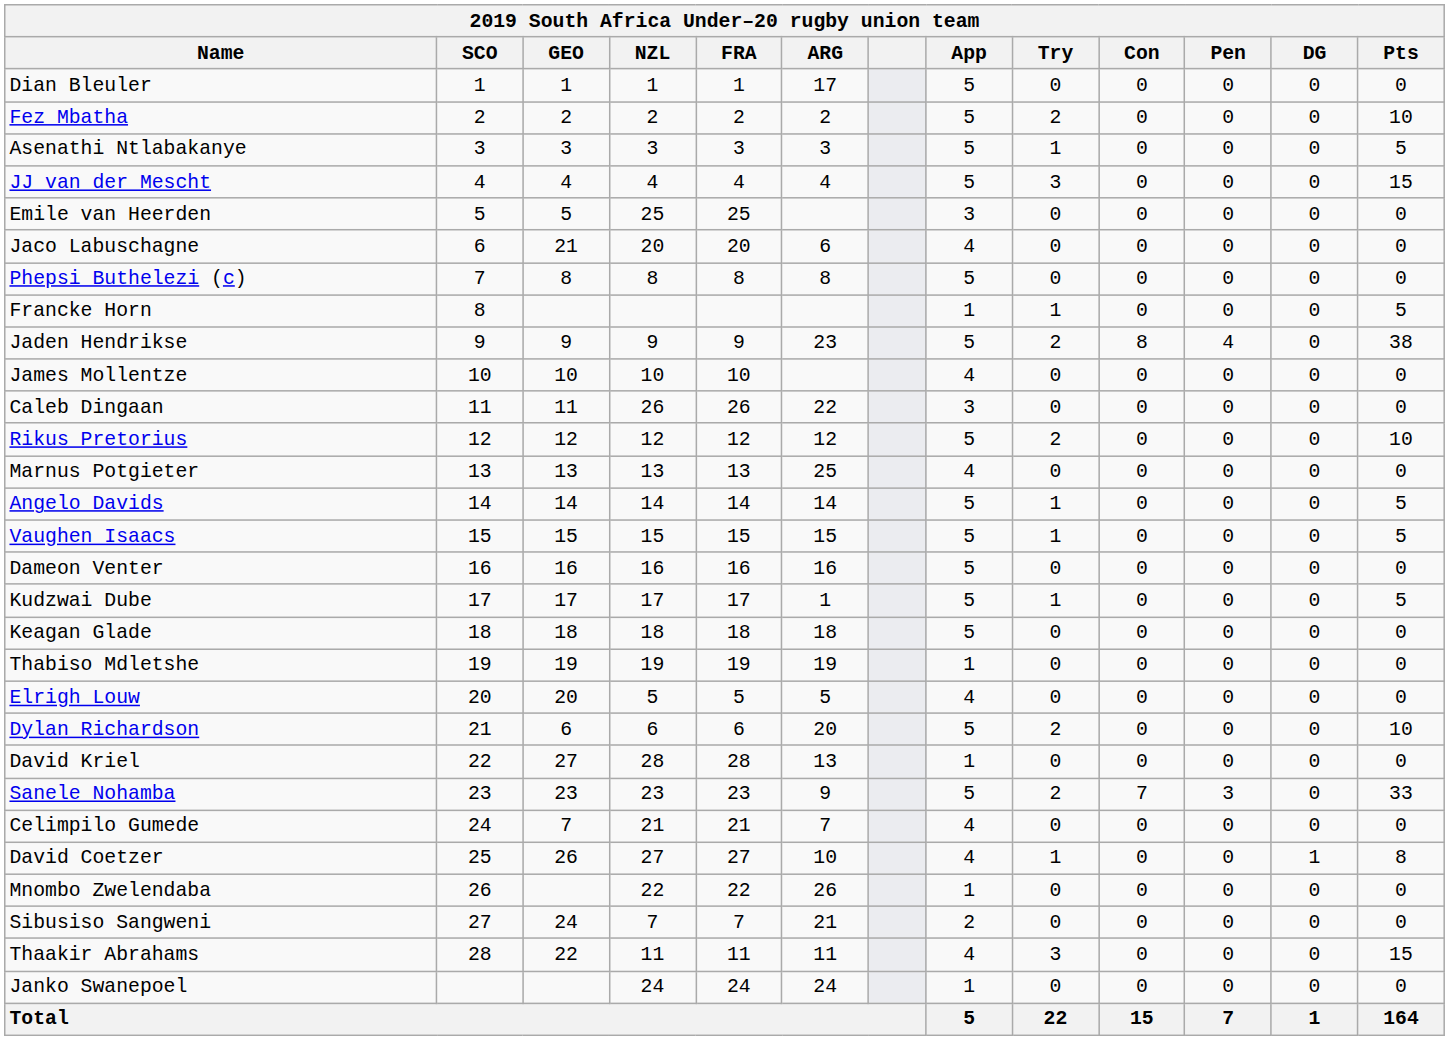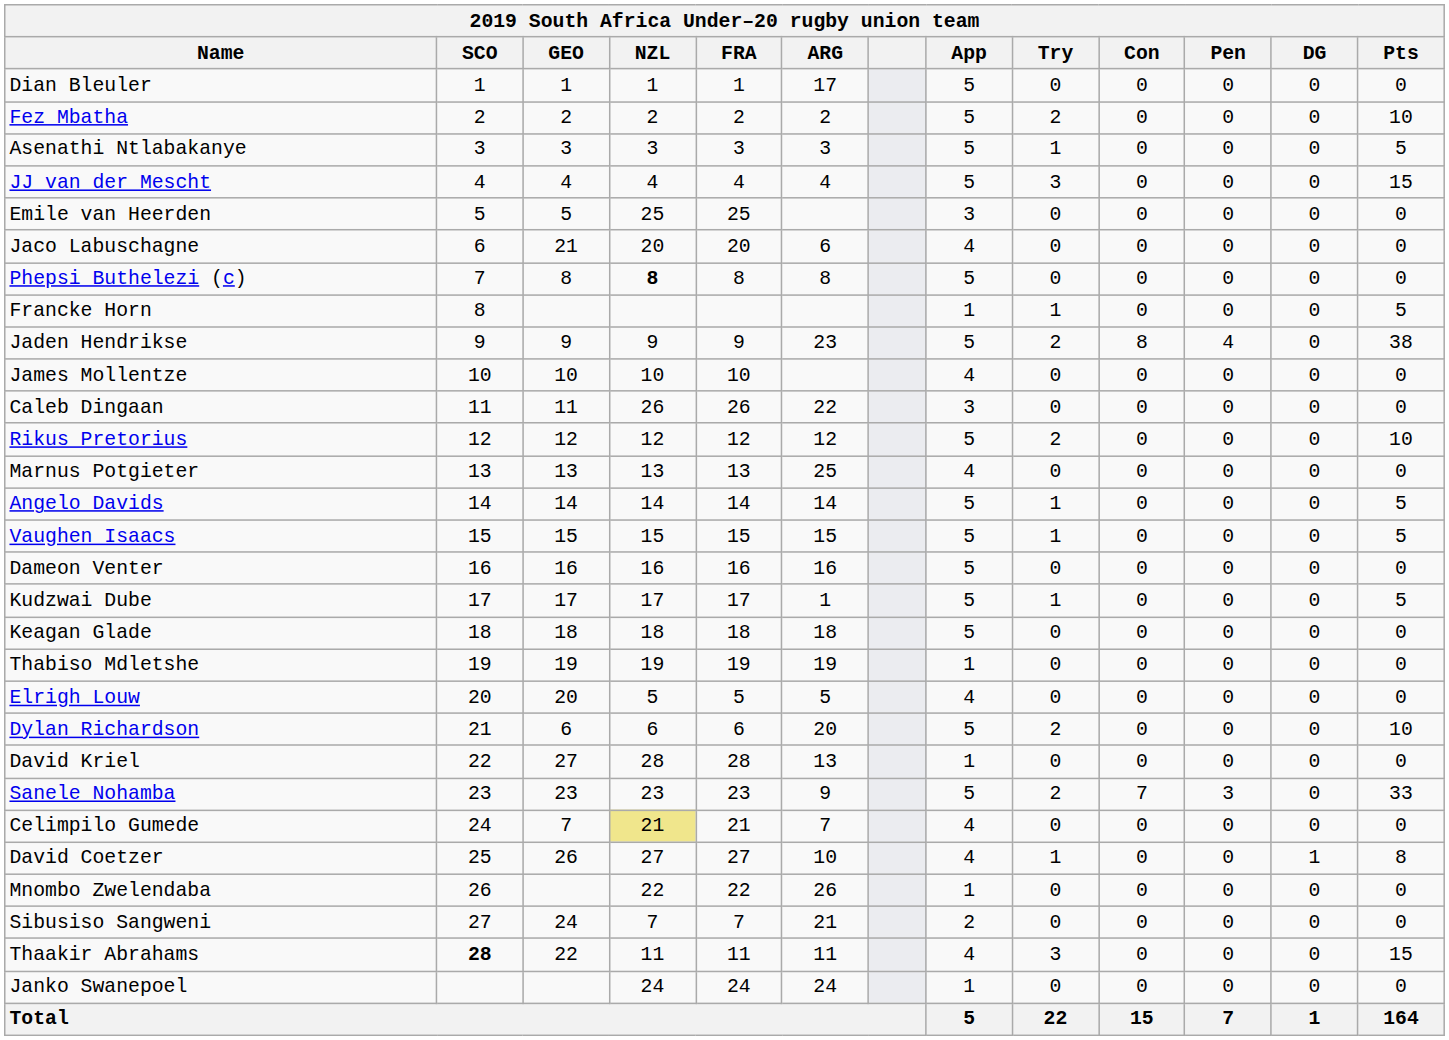(652, 279) normal -> (652, 279) bold
(652, 826) no background -> (652, 826) khaki background
(480, 955) normal -> (480, 955) bold
